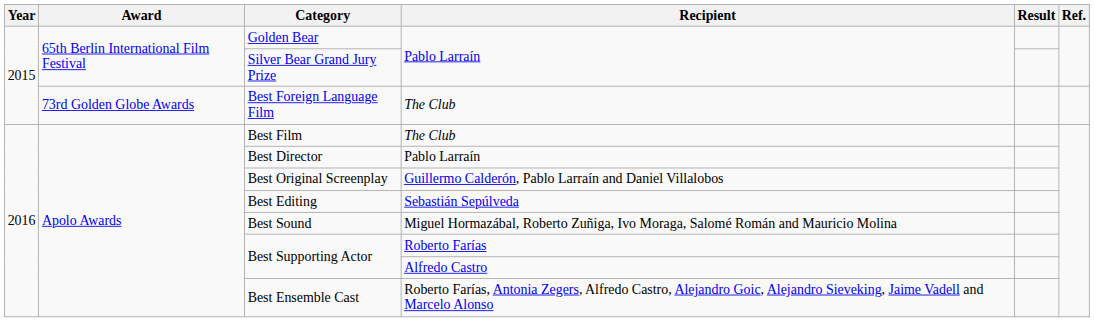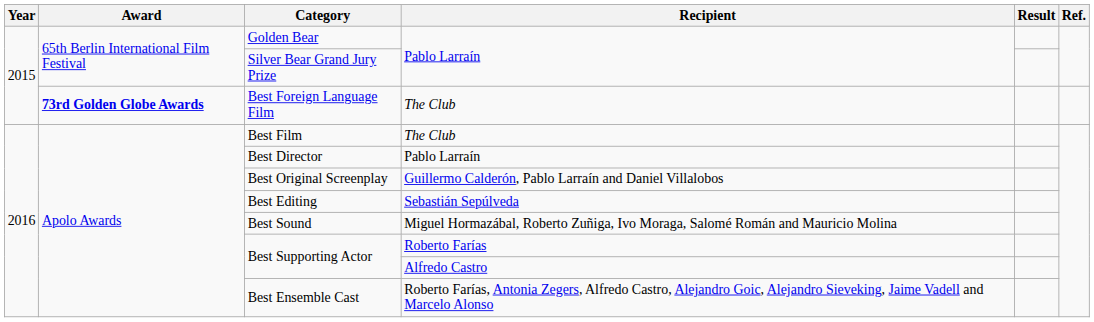(118, 105) normal -> (123, 105) bold
